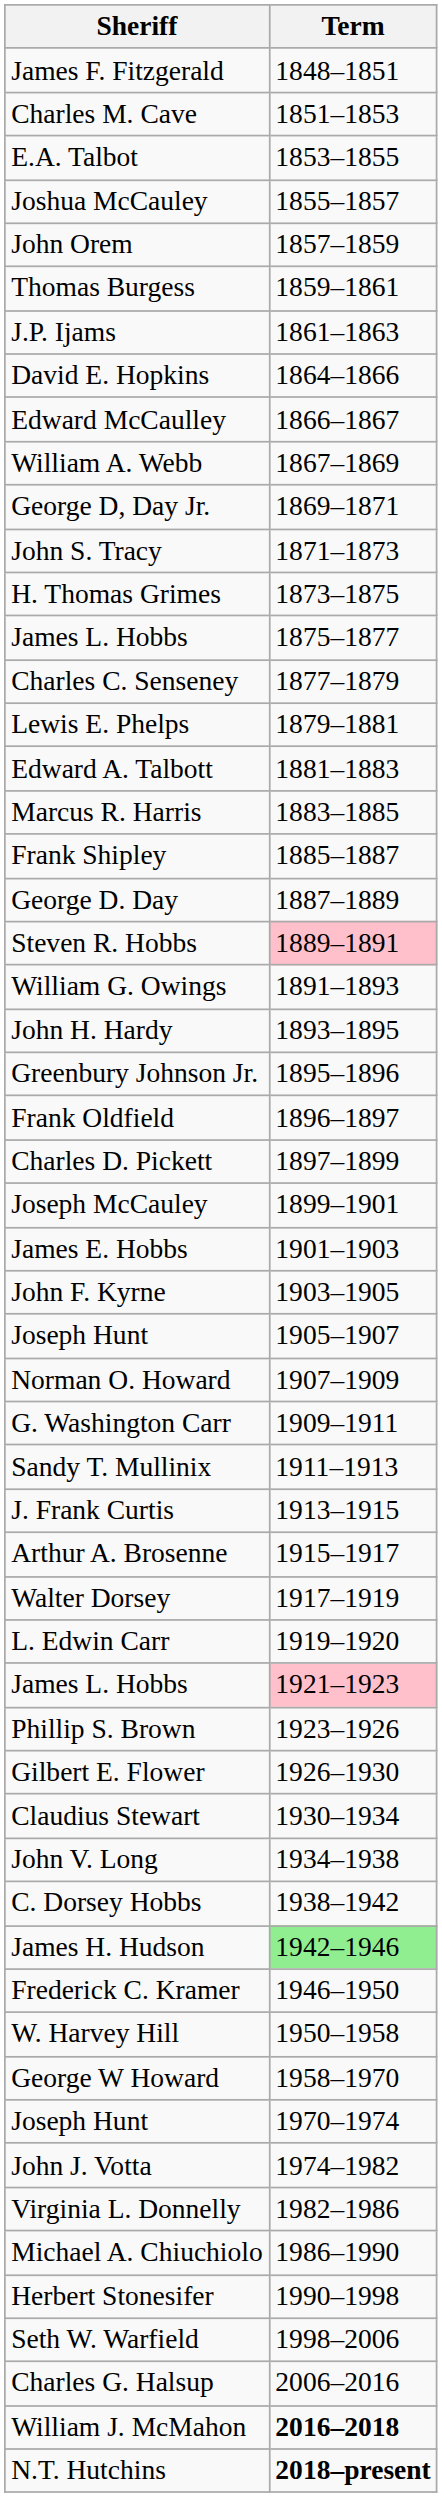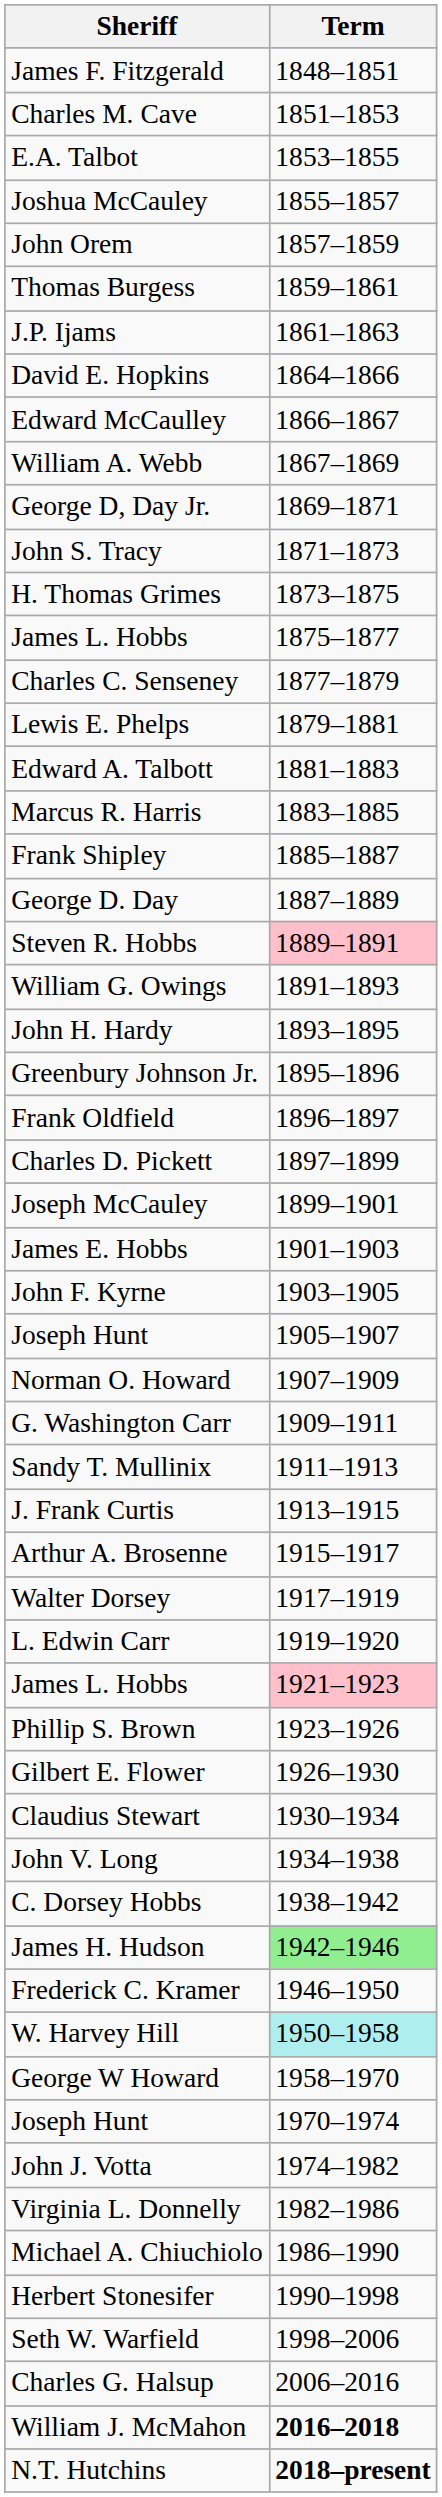(337, 2033) no background -> (337, 2033) paleturquoise background
